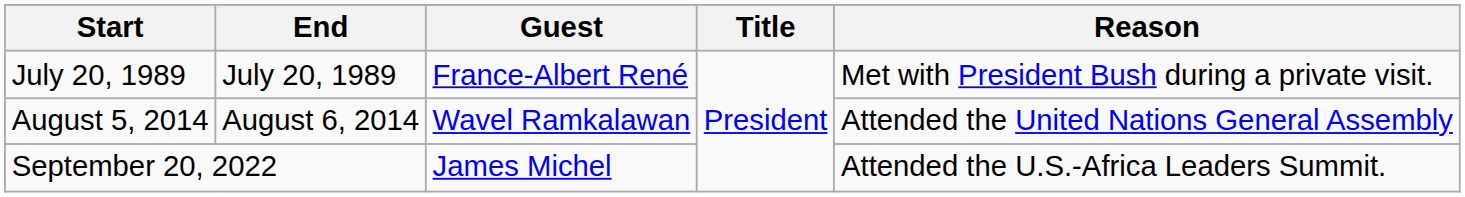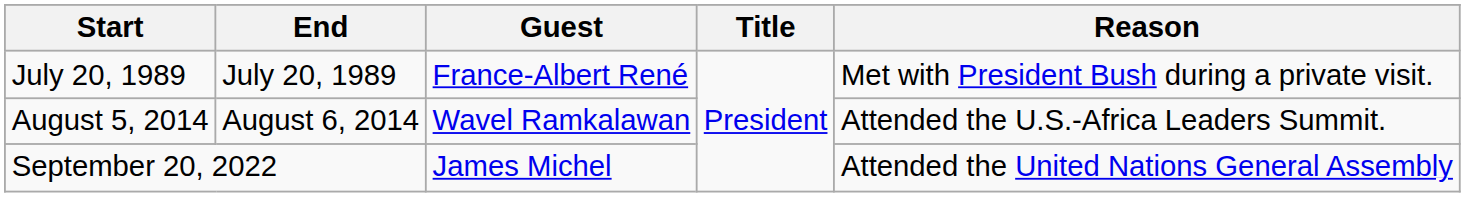(1147, 120) Attended the United Nations General Assembly -> (1114, 120) Attended the U.S.-Africa Leaders Summit.
(1114, 167) Attended the U.S.-Africa Leaders Summit. -> (1147, 167) Attended the United Nations General Assembly
